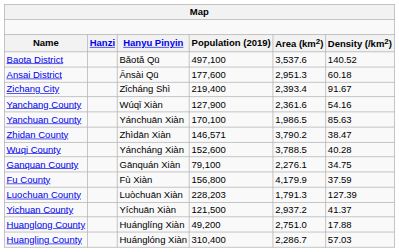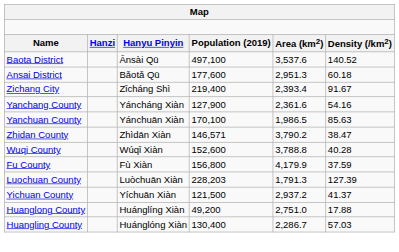(140, 60) Bǎotǎ Qū -> (139, 60) Ānsài Qū
(139, 75) Ānsài Qū -> (140, 75) Bǎotǎ Qū
(141, 105) Wúqǐ Xiàn -> (152, 105) Yáncháng Xiàn
(152, 150) Yáncháng Xiàn -> (141, 150) Wúqǐ Xiàn
(291, 150) 3,788.5 -> (291, 150) 3,788.8
- row: (42, 165)
(209, 240) 310,400 -> (209, 225) 130,400
